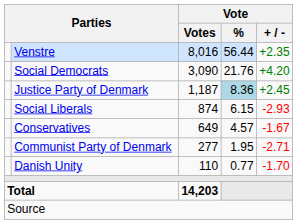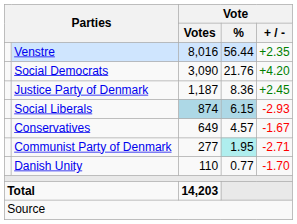(242, 90) lightblue background -> (242, 90) no background
(208, 109) no background -> (208, 109) lightblue background
(242, 109) no background -> (242, 109) lightblue background
(242, 147) no background -> (242, 147) paleturquoise background
